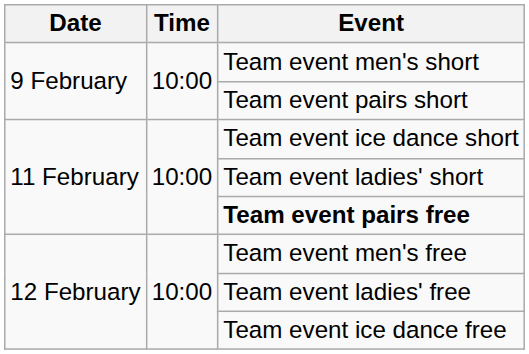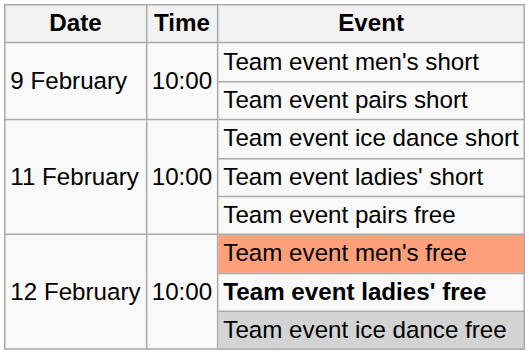(347, 215) bold -> (339, 215) normal
(345, 253) no background -> (345, 253) lightsalmon background
(347, 291) normal -> (355, 291) bold
(365, 330) no background -> (365, 330) lightgrey background
